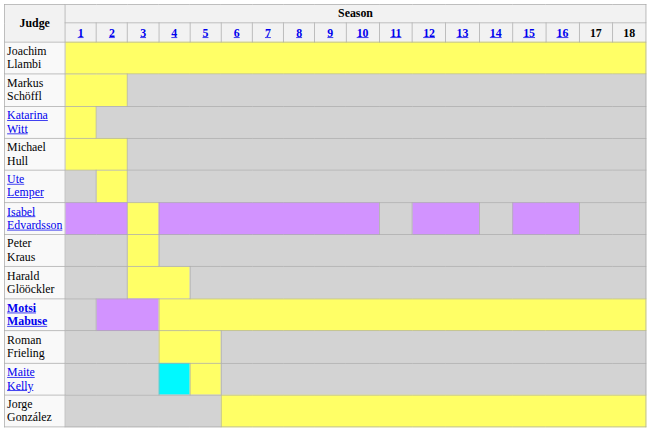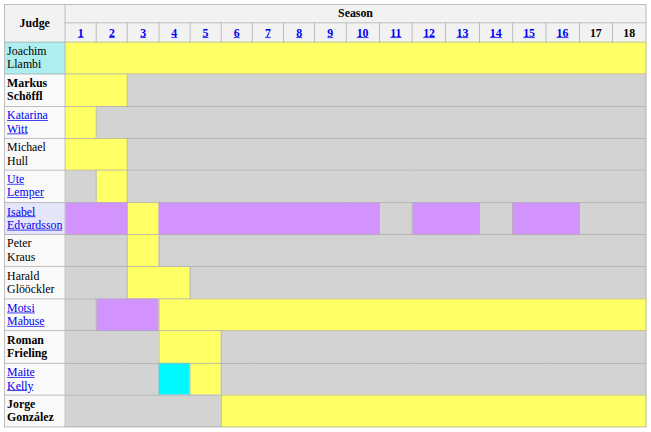(27, 58) no background -> (27, 58) paleturquoise background
(25, 90) normal -> (27, 90) bold
(35, 218) no background -> (35, 218) lavender background
(27, 314) bold -> (26, 314) normal
(26, 346) normal -> (27, 346) bold
(29, 411) normal -> (30, 411) bold
